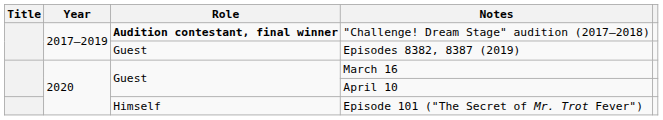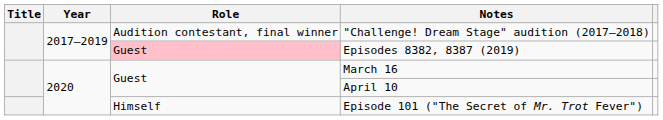(226, 32) bold -> (226, 32) normal
(130, 51) no background -> (130, 51) pink background
